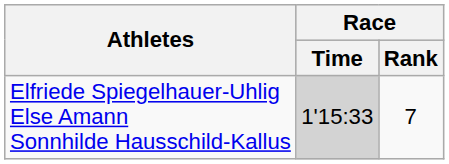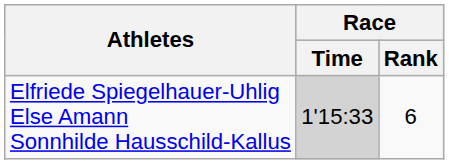(411, 117) 7 -> (411, 117) 6
